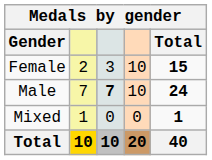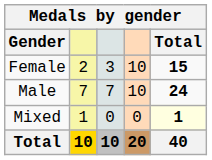(110, 92) bold -> (110, 92) normal
(178, 118) no background -> (178, 118) lightyellow background
